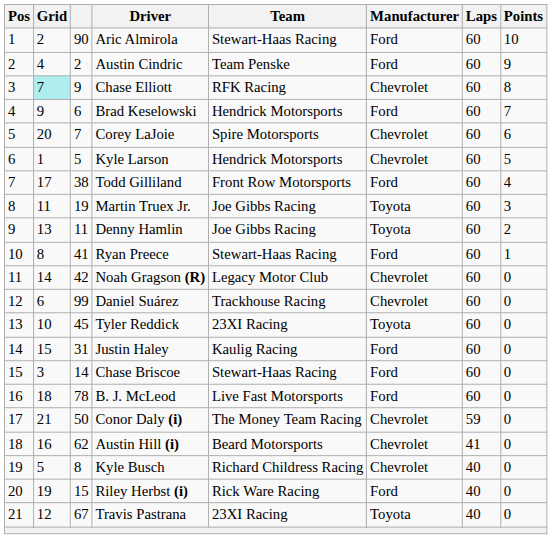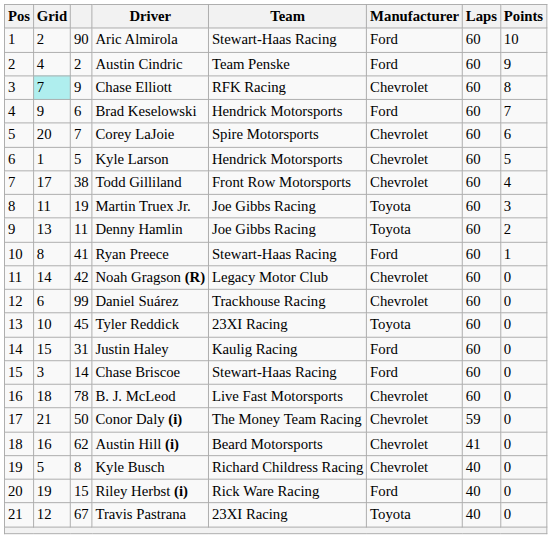(384, 182) Ford -> (399, 182) Chevrolet
(384, 395) Ford -> (399, 395) Chevrolet
